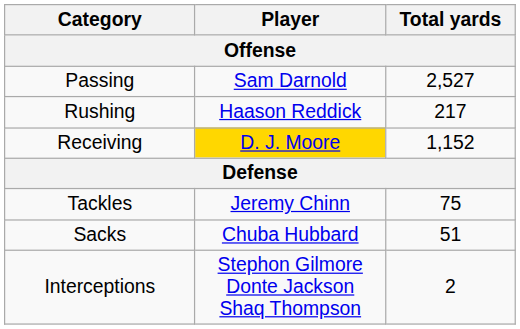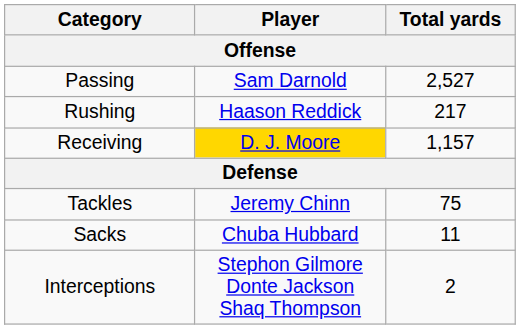(450, 142) 1,152 -> (450, 142) 1,157
(450, 234) 51 -> (450, 234) 11
